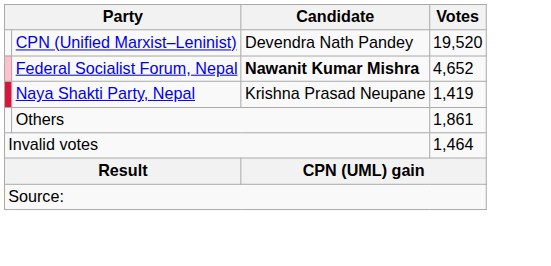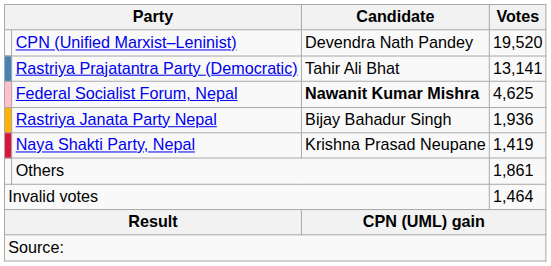+ row: (157, 68)
(453, 68) 4,652 -> (513, 94) 4,625
+ row: (116, 119)
